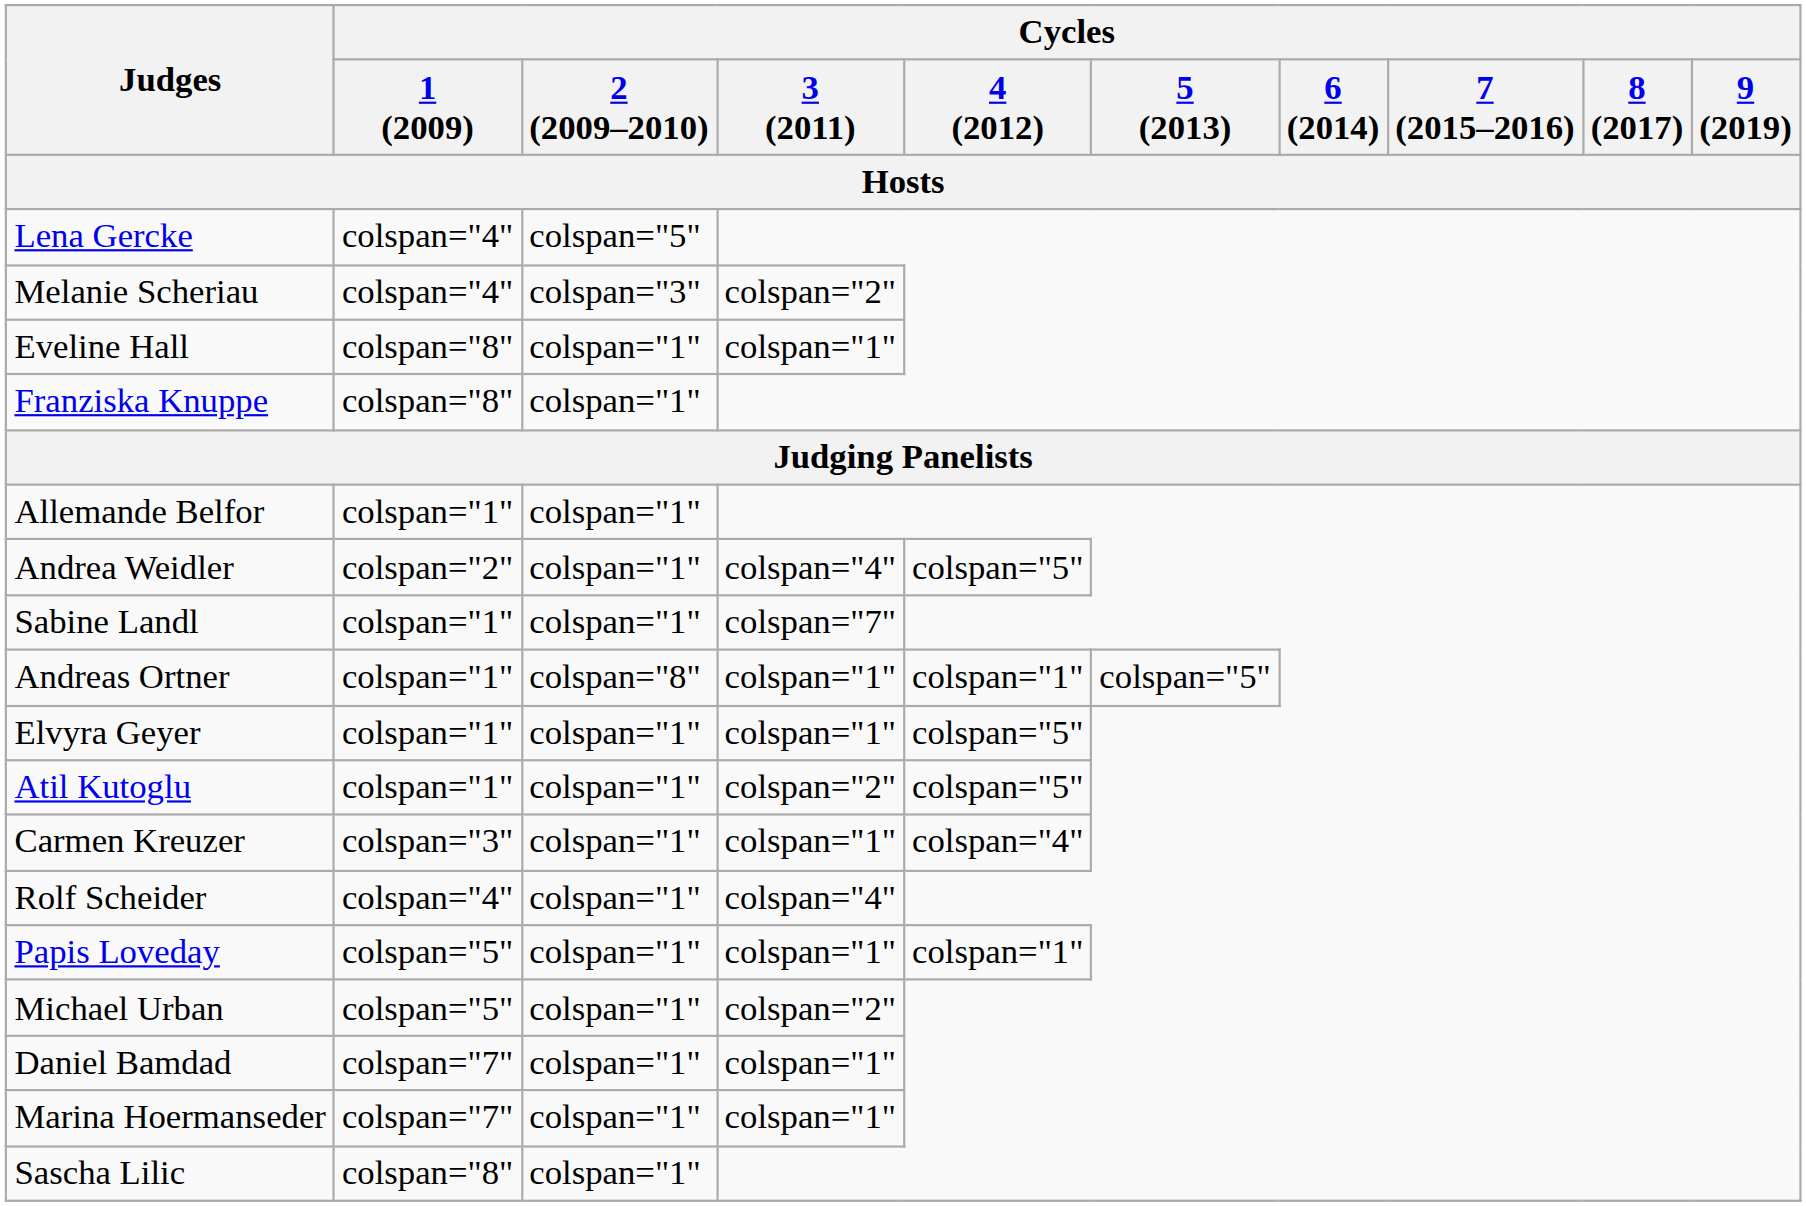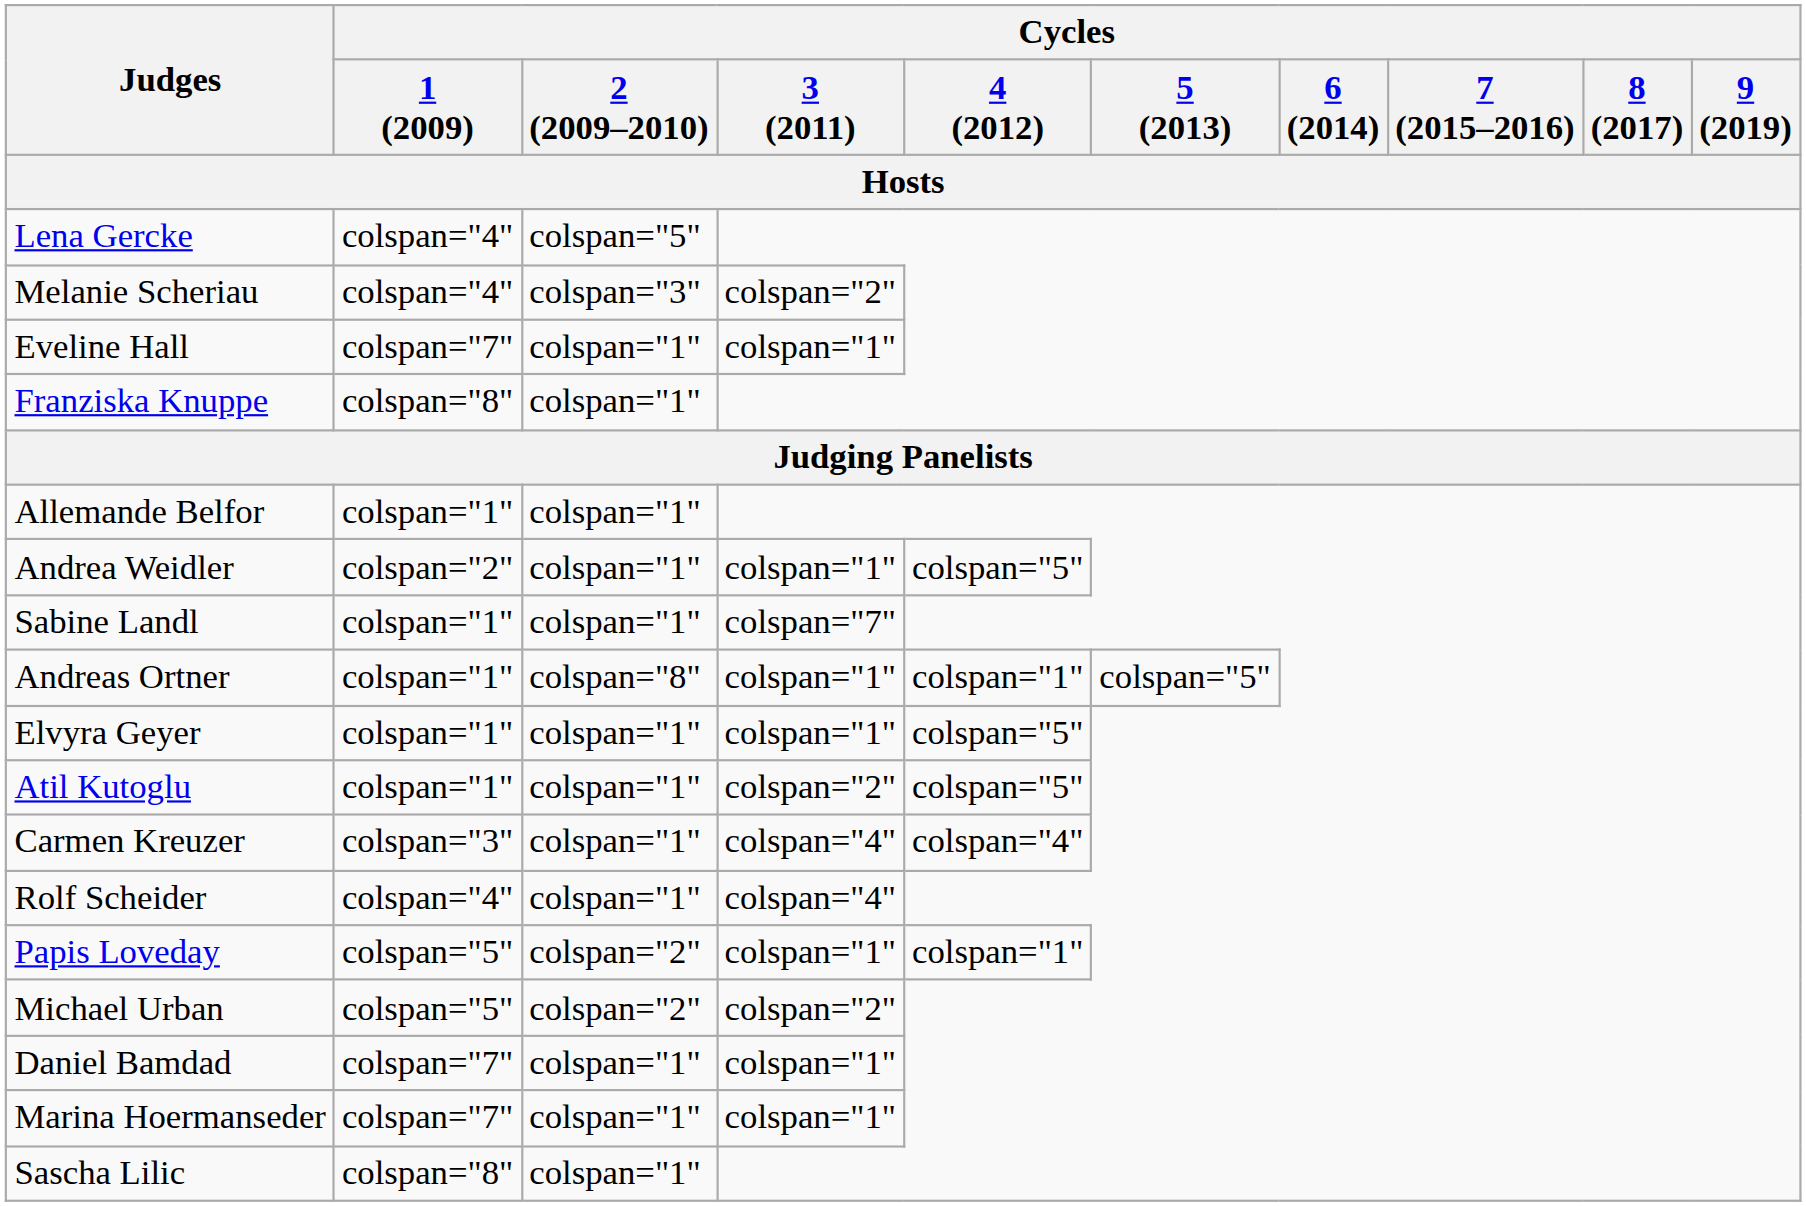(428, 346) colspan="8" -> (428, 346) colspan="7"
(810, 566) colspan="4" -> (810, 566) colspan="1"
(810, 841) colspan="1" -> (810, 841) colspan="4"
(615, 952) colspan="1" -> (615, 952) colspan="2"
(615, 1007) colspan="1" -> (615, 1007) colspan="2"
